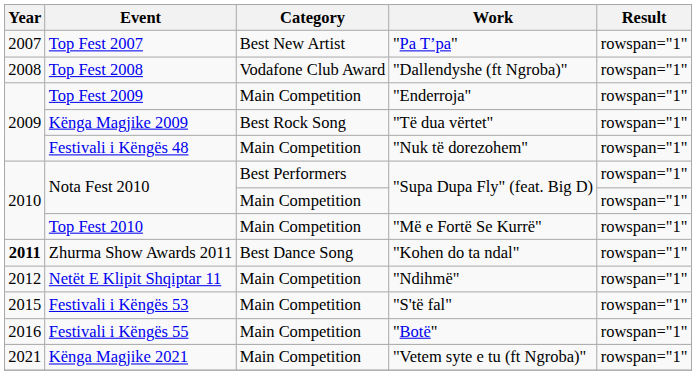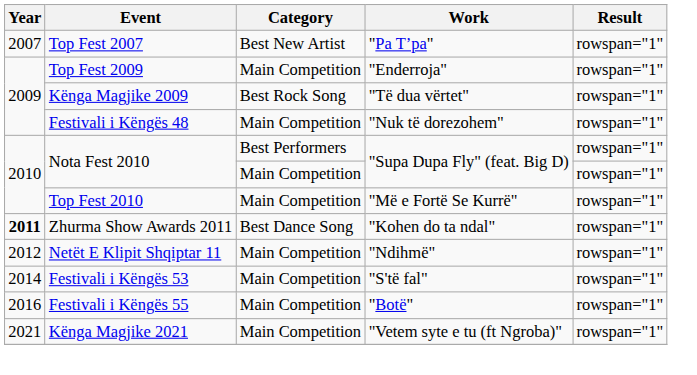- row: (96, 69)
(25, 305) 2015 -> (25, 278) 2014
